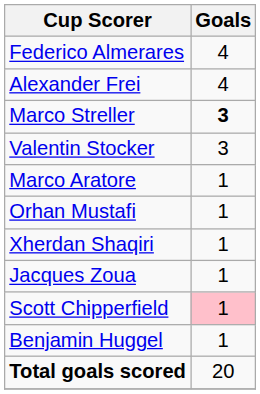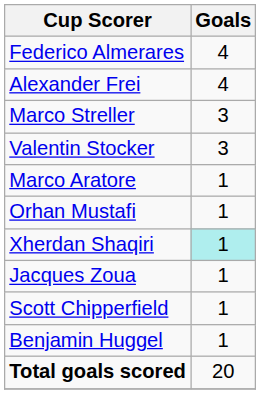(223, 116) bold -> (223, 116) normal
(223, 244) no background -> (223, 244) paleturquoise background
(223, 308) pink background -> (223, 308) no background
